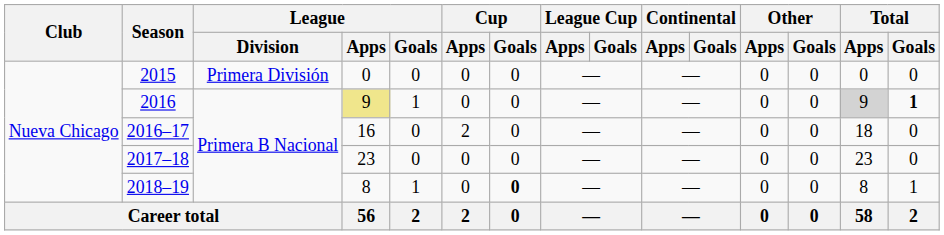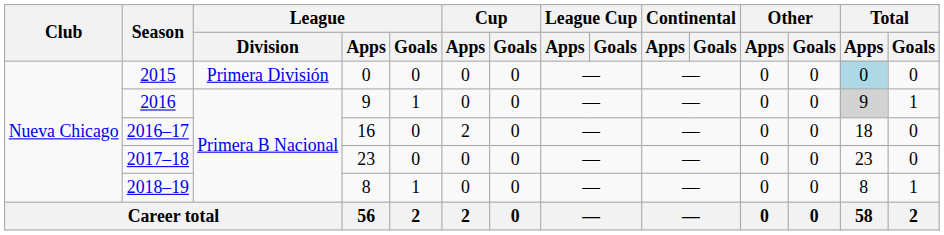(864, 74) no background -> (864, 74) lightblue background
(366, 103) khaki background -> (366, 103) no background
(913, 103) bold -> (913, 103) normal
(515, 187) bold -> (515, 187) normal
